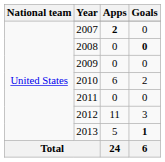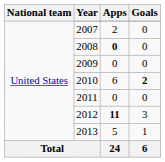(115, 30) bold -> (115, 30) normal
(115, 47) normal -> (115, 47) bold
(145, 47) bold -> (145, 47) normal
(145, 81) normal -> (145, 81) bold
(115, 115) normal -> (115, 115) bold
(145, 132) bold -> (145, 132) normal
